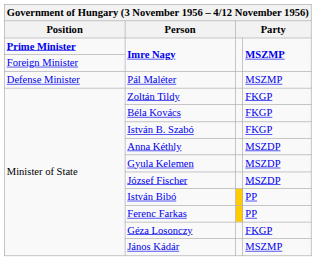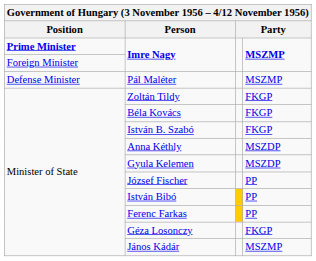(263, 180) MSZDP -> (251, 180) PP
